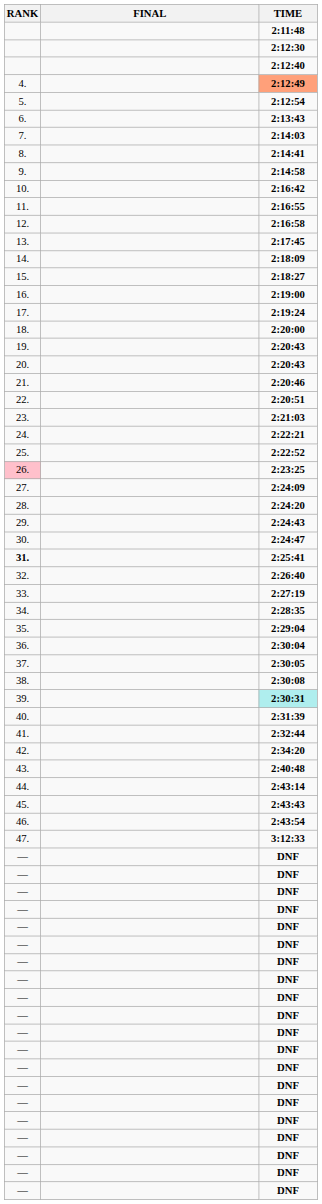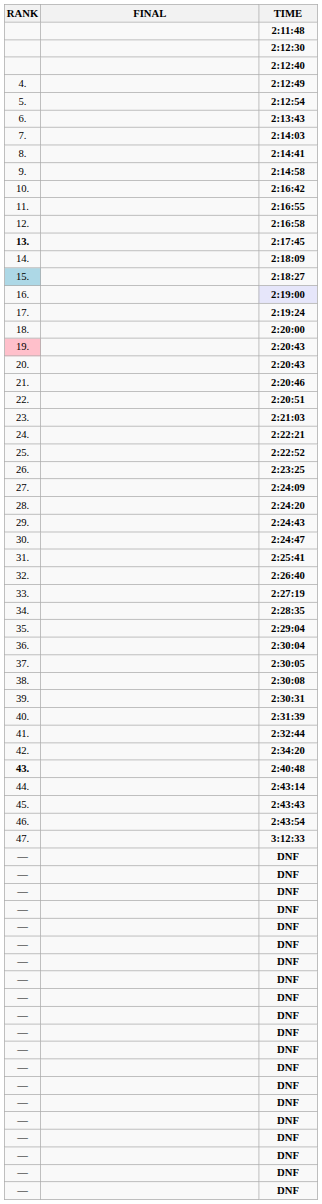(288, 83) lightsalmon background -> (288, 83) no background
(23, 242) normal -> (23, 242) bold
(23, 277) no background -> (23, 277) lightblue background
(288, 294) no background -> (288, 294) lavender background
(23, 347) no background -> (23, 347) pink background
(23, 470) pink background -> (23, 470) no background
(23, 558) bold -> (23, 558) normal
(288, 699) paleturquoise background -> (288, 699) no background
(23, 769) normal -> (23, 769) bold
